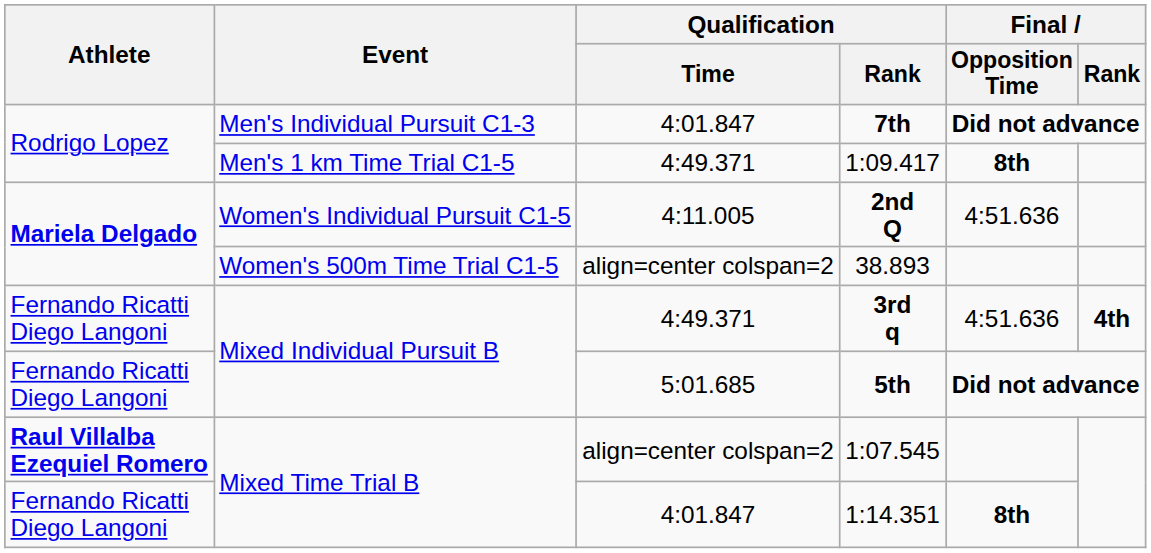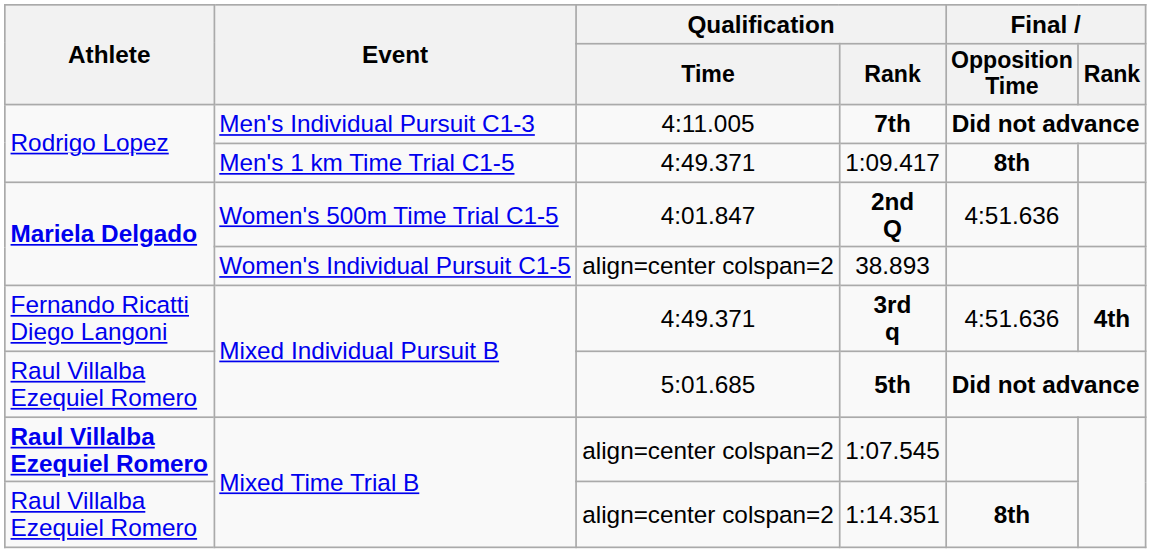(708, 125) 4:01.847 -> (708, 125) 4:11.005
(395, 215) Women's Individual Pursuit C1-5 -> (389, 215) Women's 500m Time Trial C1-5
(708, 215) 4:11.005 -> (708, 215) 4:01.847
(389, 267) Women's 500m Time Trial C1-5 -> (395, 267) Women's Individual Pursuit C1-5
(100, 384) Fernando Ricatti Diego Langoni -> (104, 384) Raul Villalba Ezequiel Romero
(100, 515) Fernando Ricatti Diego Langoni -> (104, 515) Raul Villalba Ezequiel Romero
(708, 515) 4:01.847 -> (708, 515) align=center colspan=2
